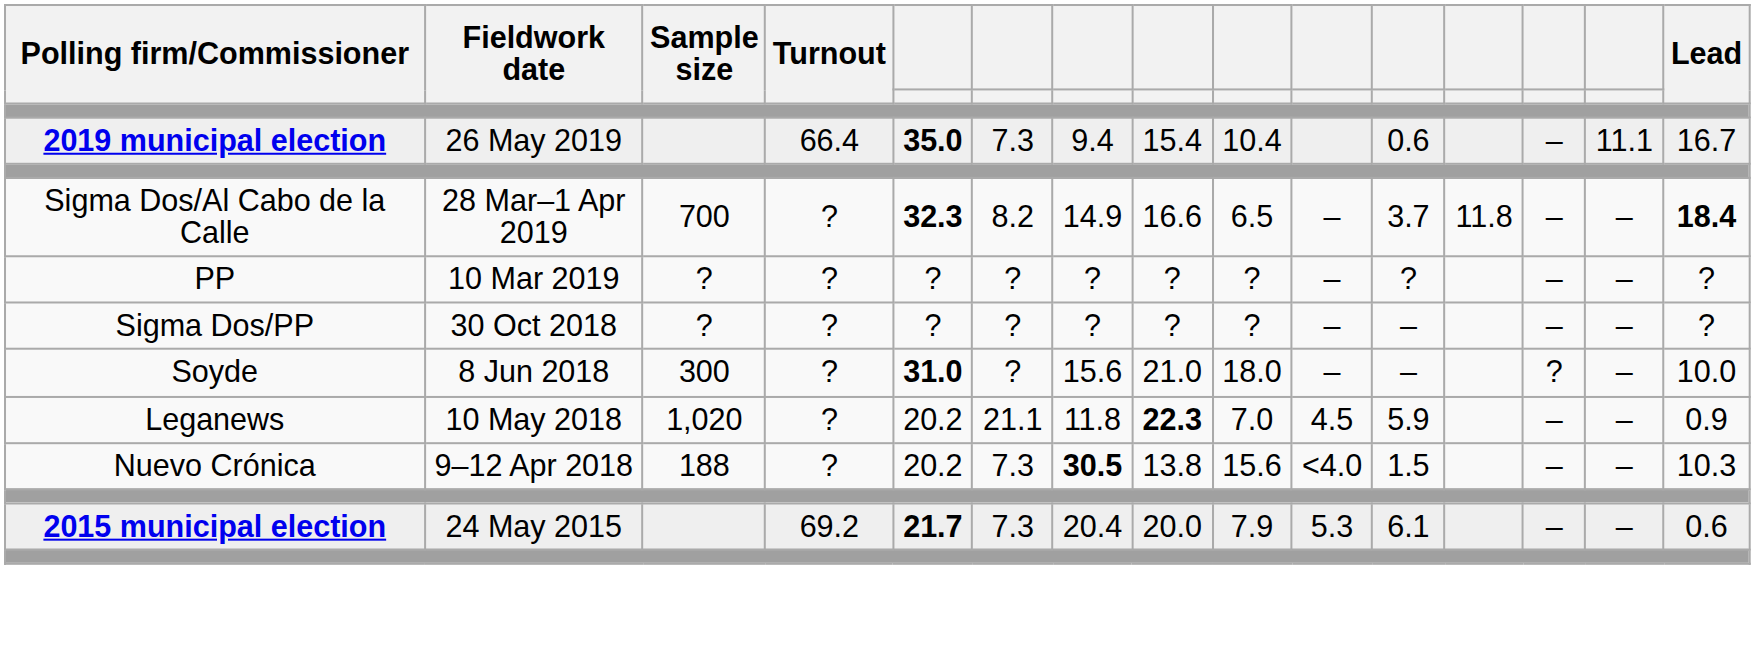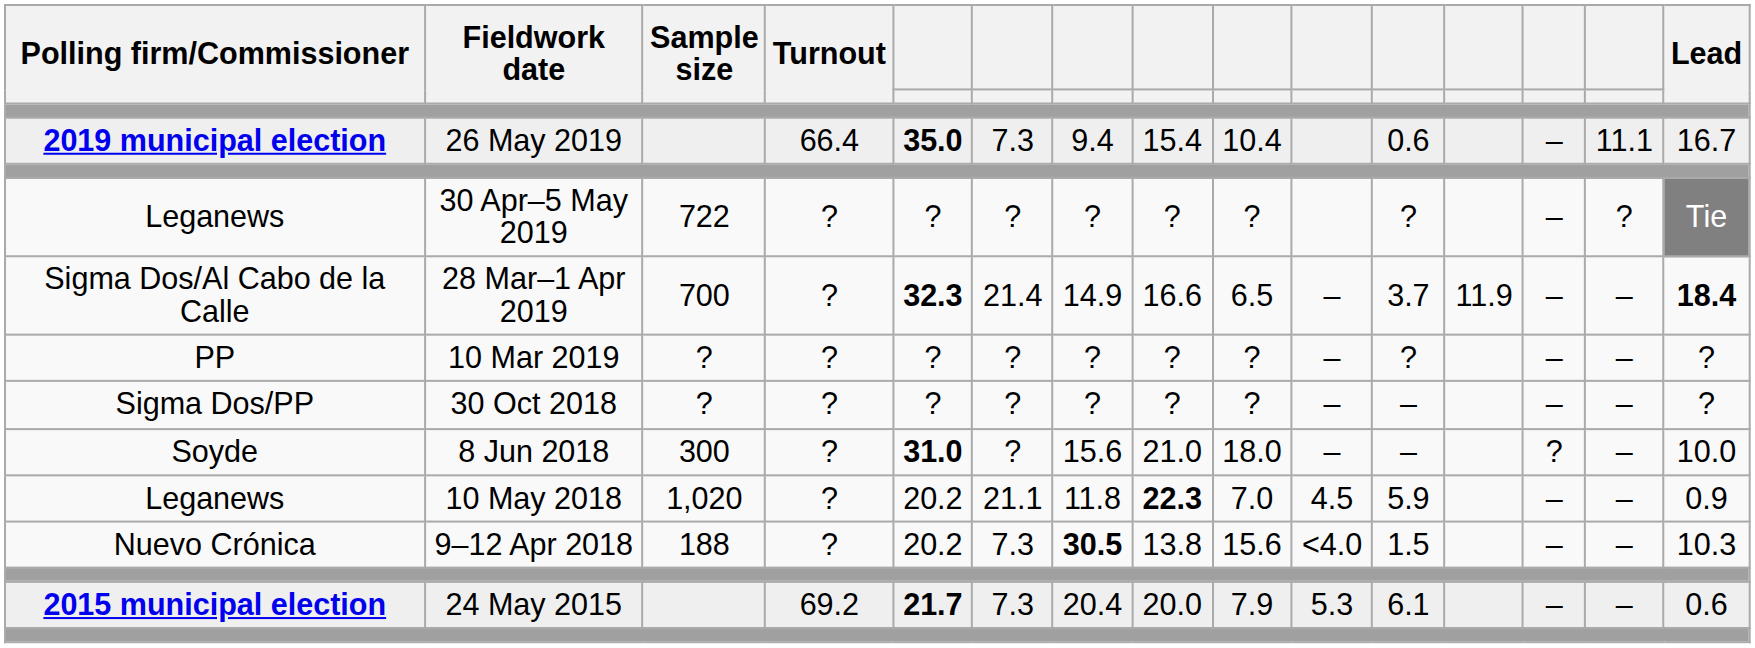+ row: (215, 217)
(1013, 217) 8.2 -> (1013, 295) 21.4
(1484, 217) 11.8 -> (1484, 295) 11.9
